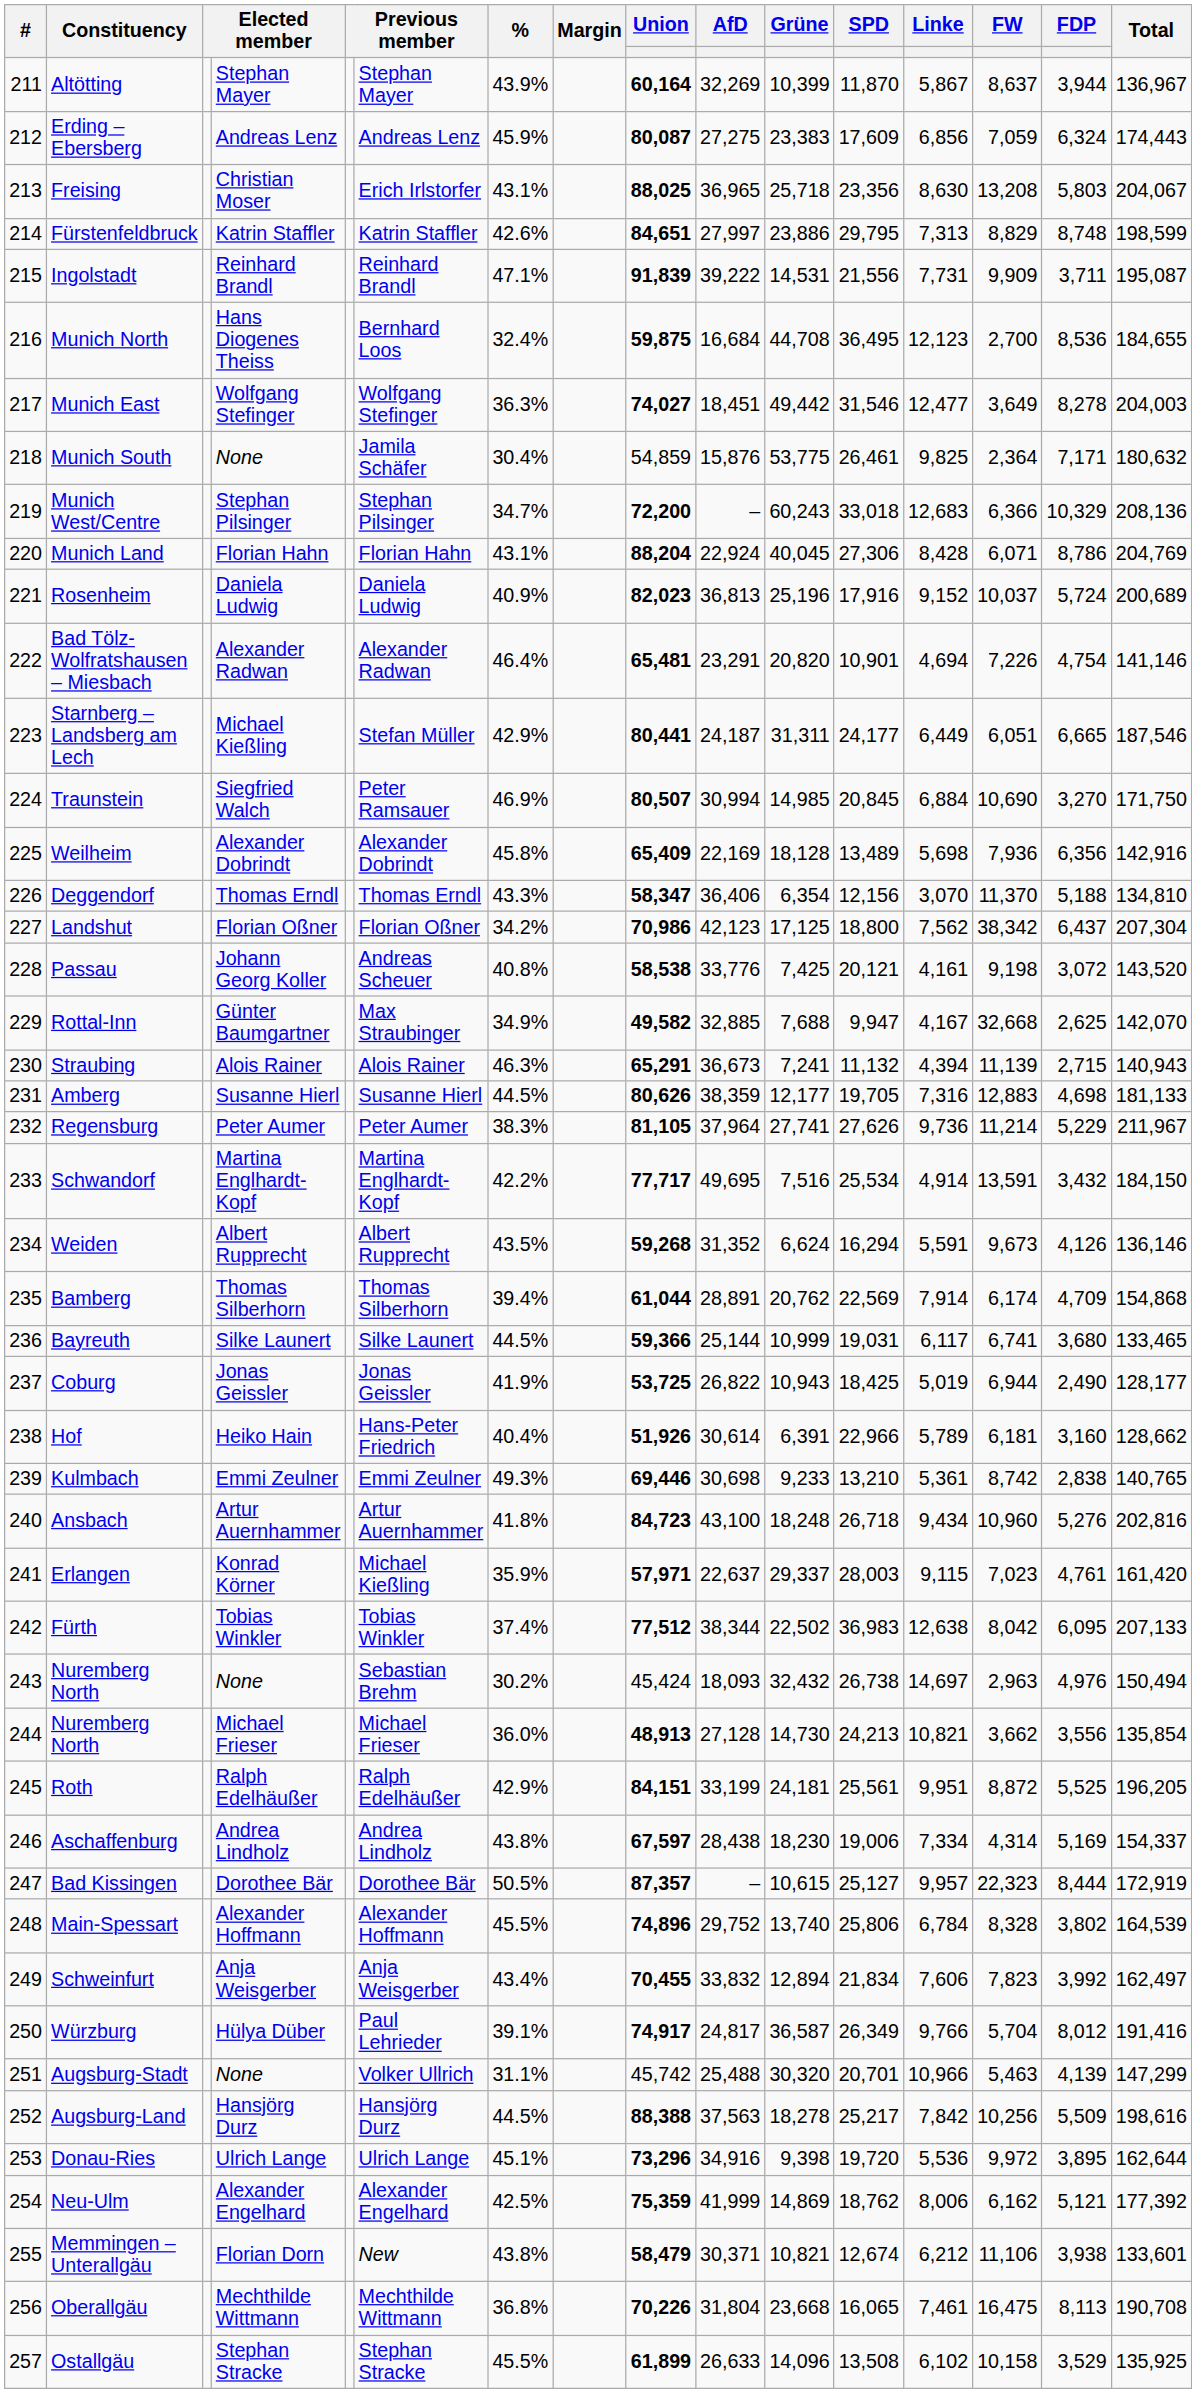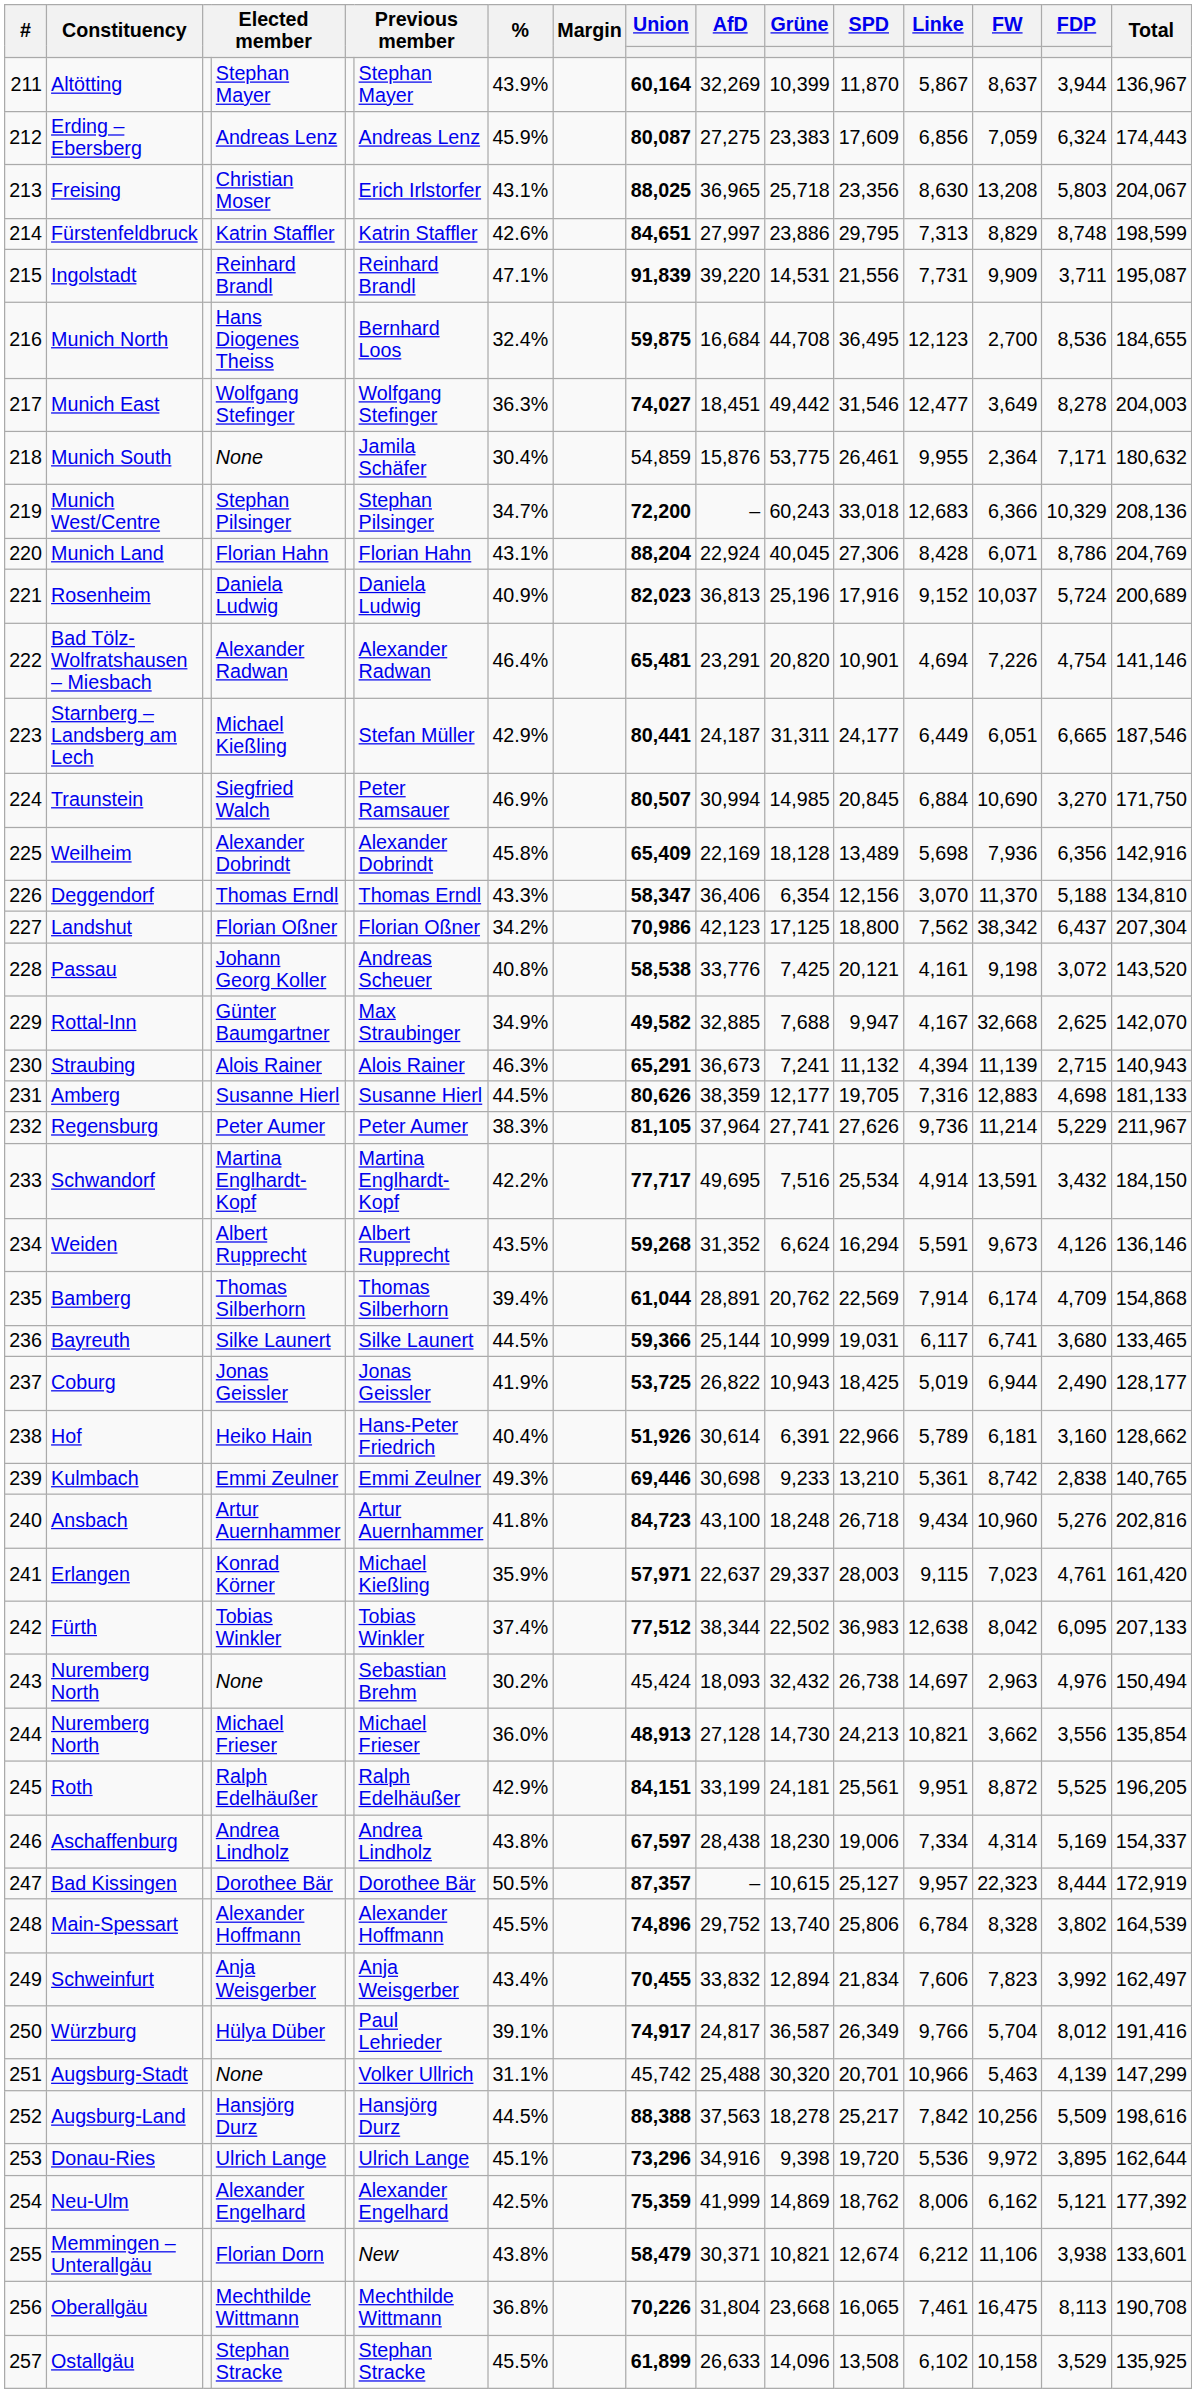(730, 275) 39,222 -> (730, 275) 39,220
(943, 457) 9,825 -> (943, 457) 9,955
